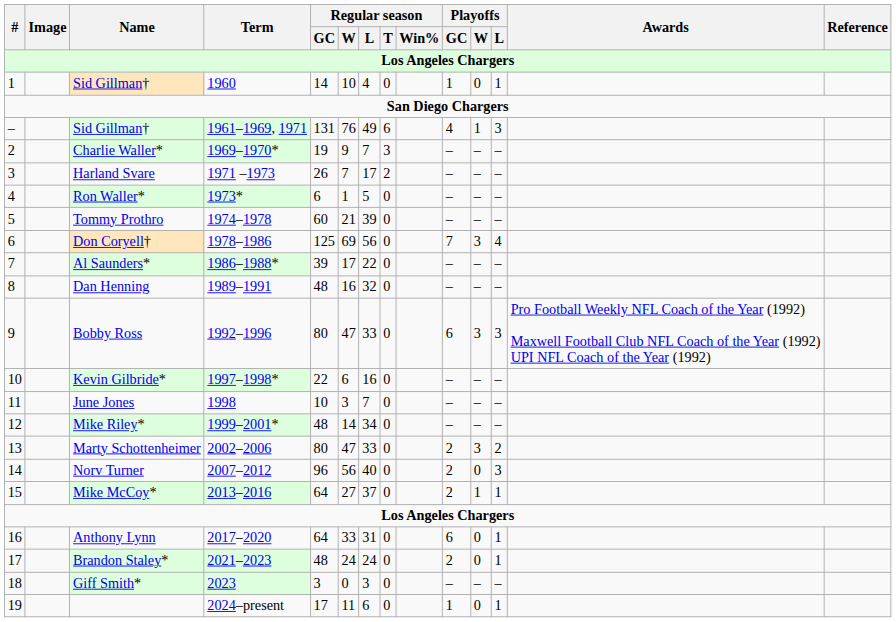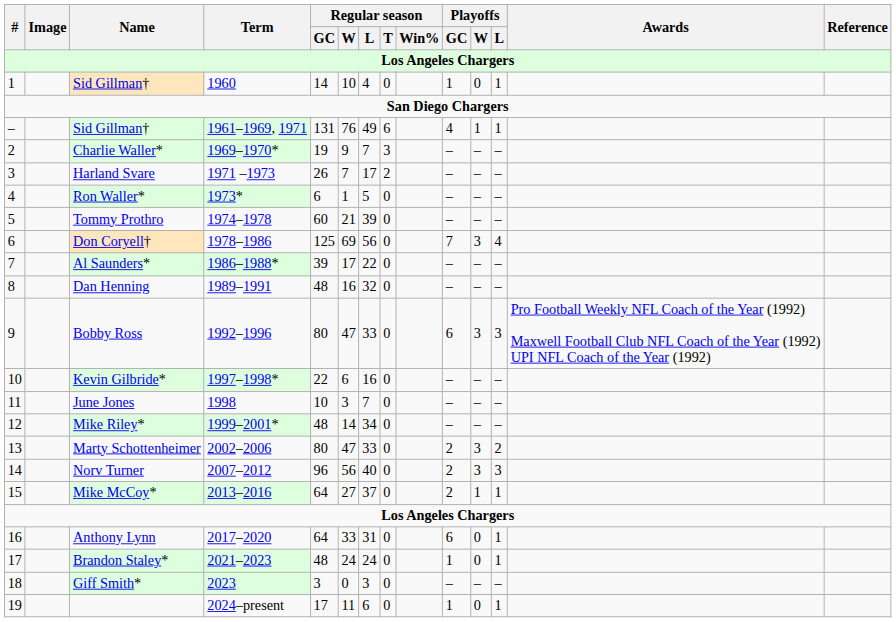(498, 128) 3 -> (498, 128) 1
(477, 470) 0 -> (477, 470) 3
(449, 560) 2 -> (449, 560) 1
